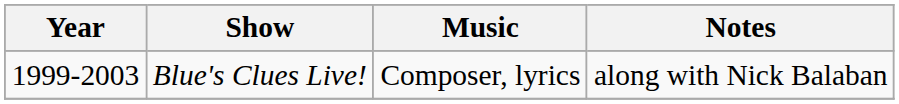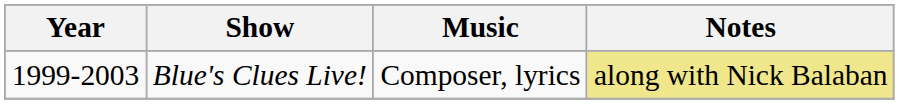(741, 74) no background -> (741, 74) khaki background
